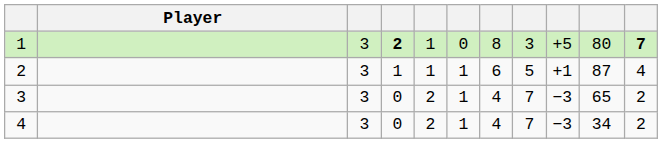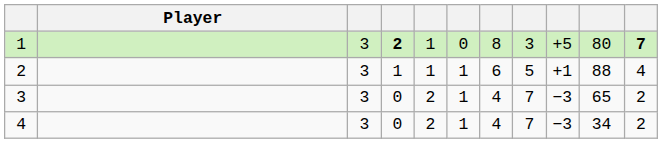(602, 71) 87 -> (602, 71) 88
